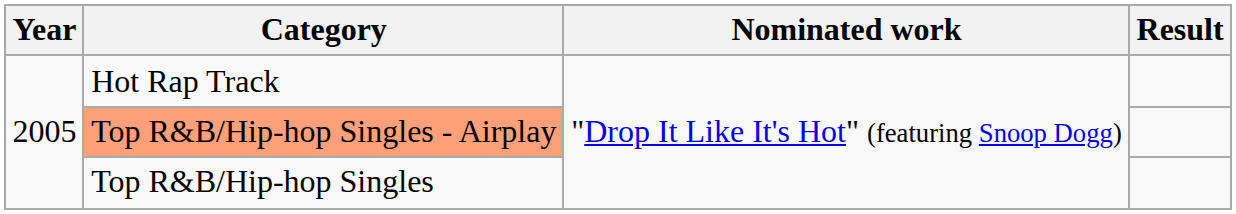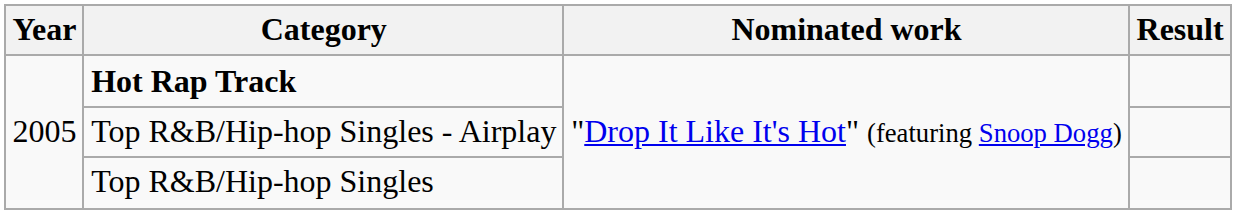(185, 80) normal -> (194, 80) bold
(324, 131) lightsalmon background -> (324, 131) no background
